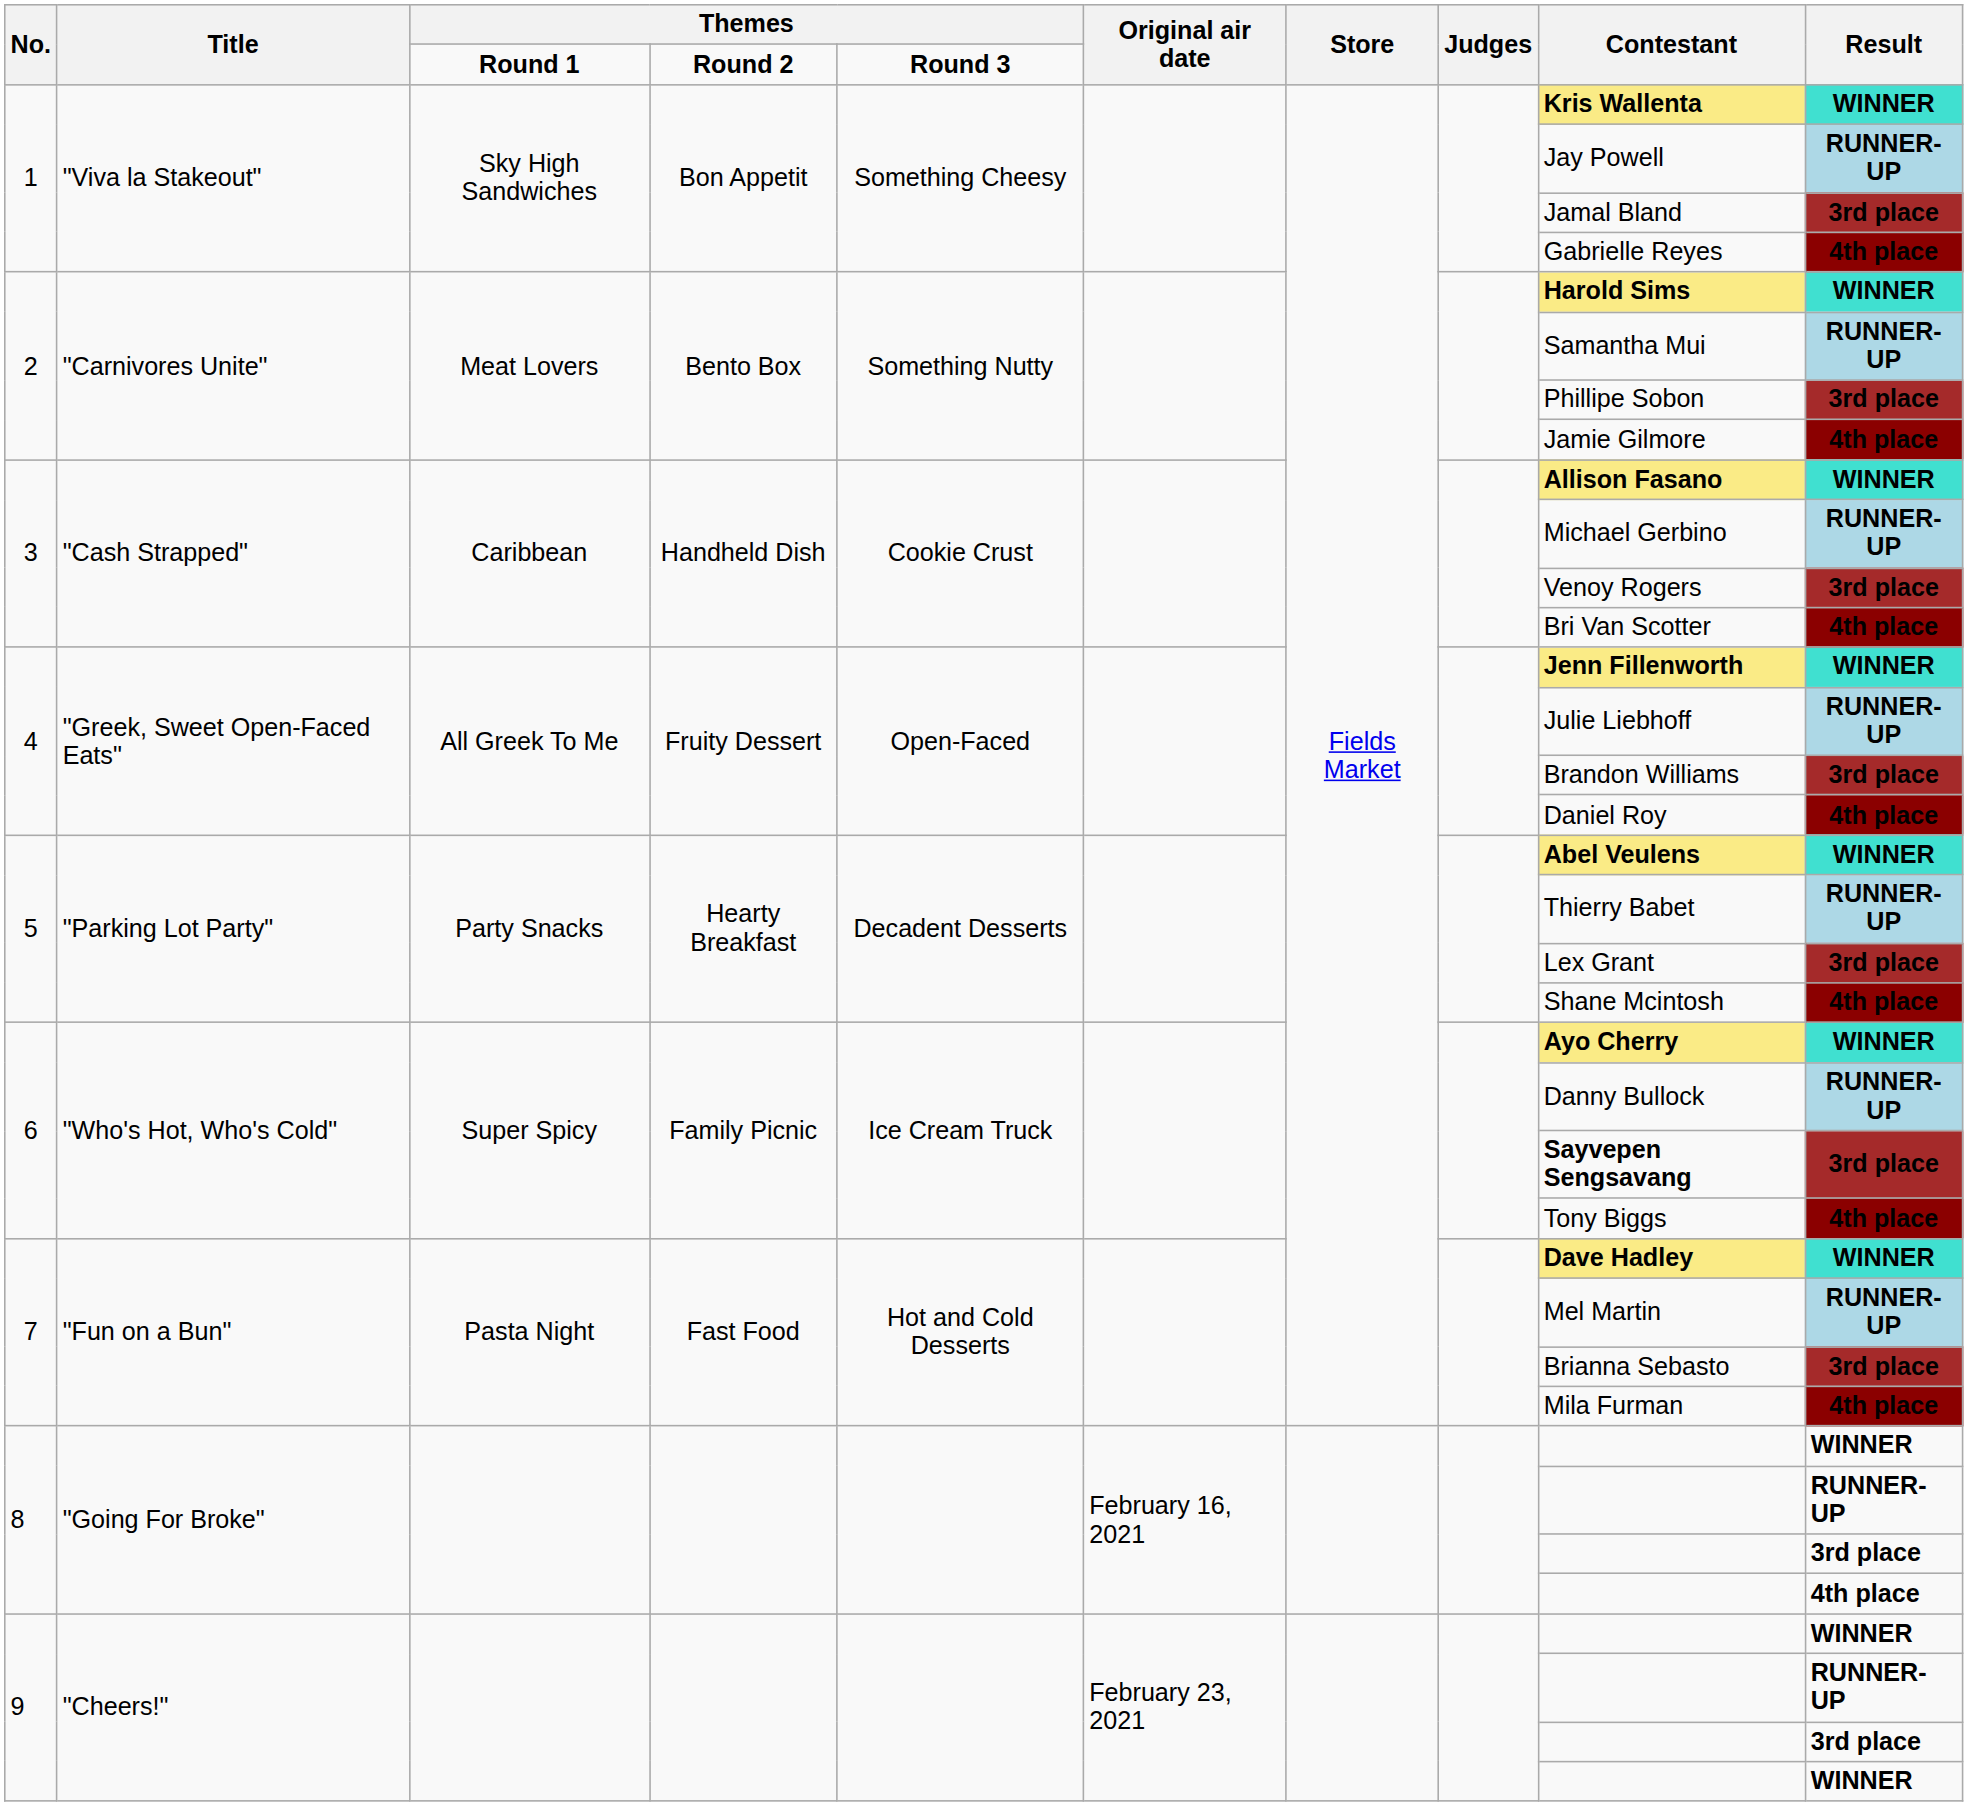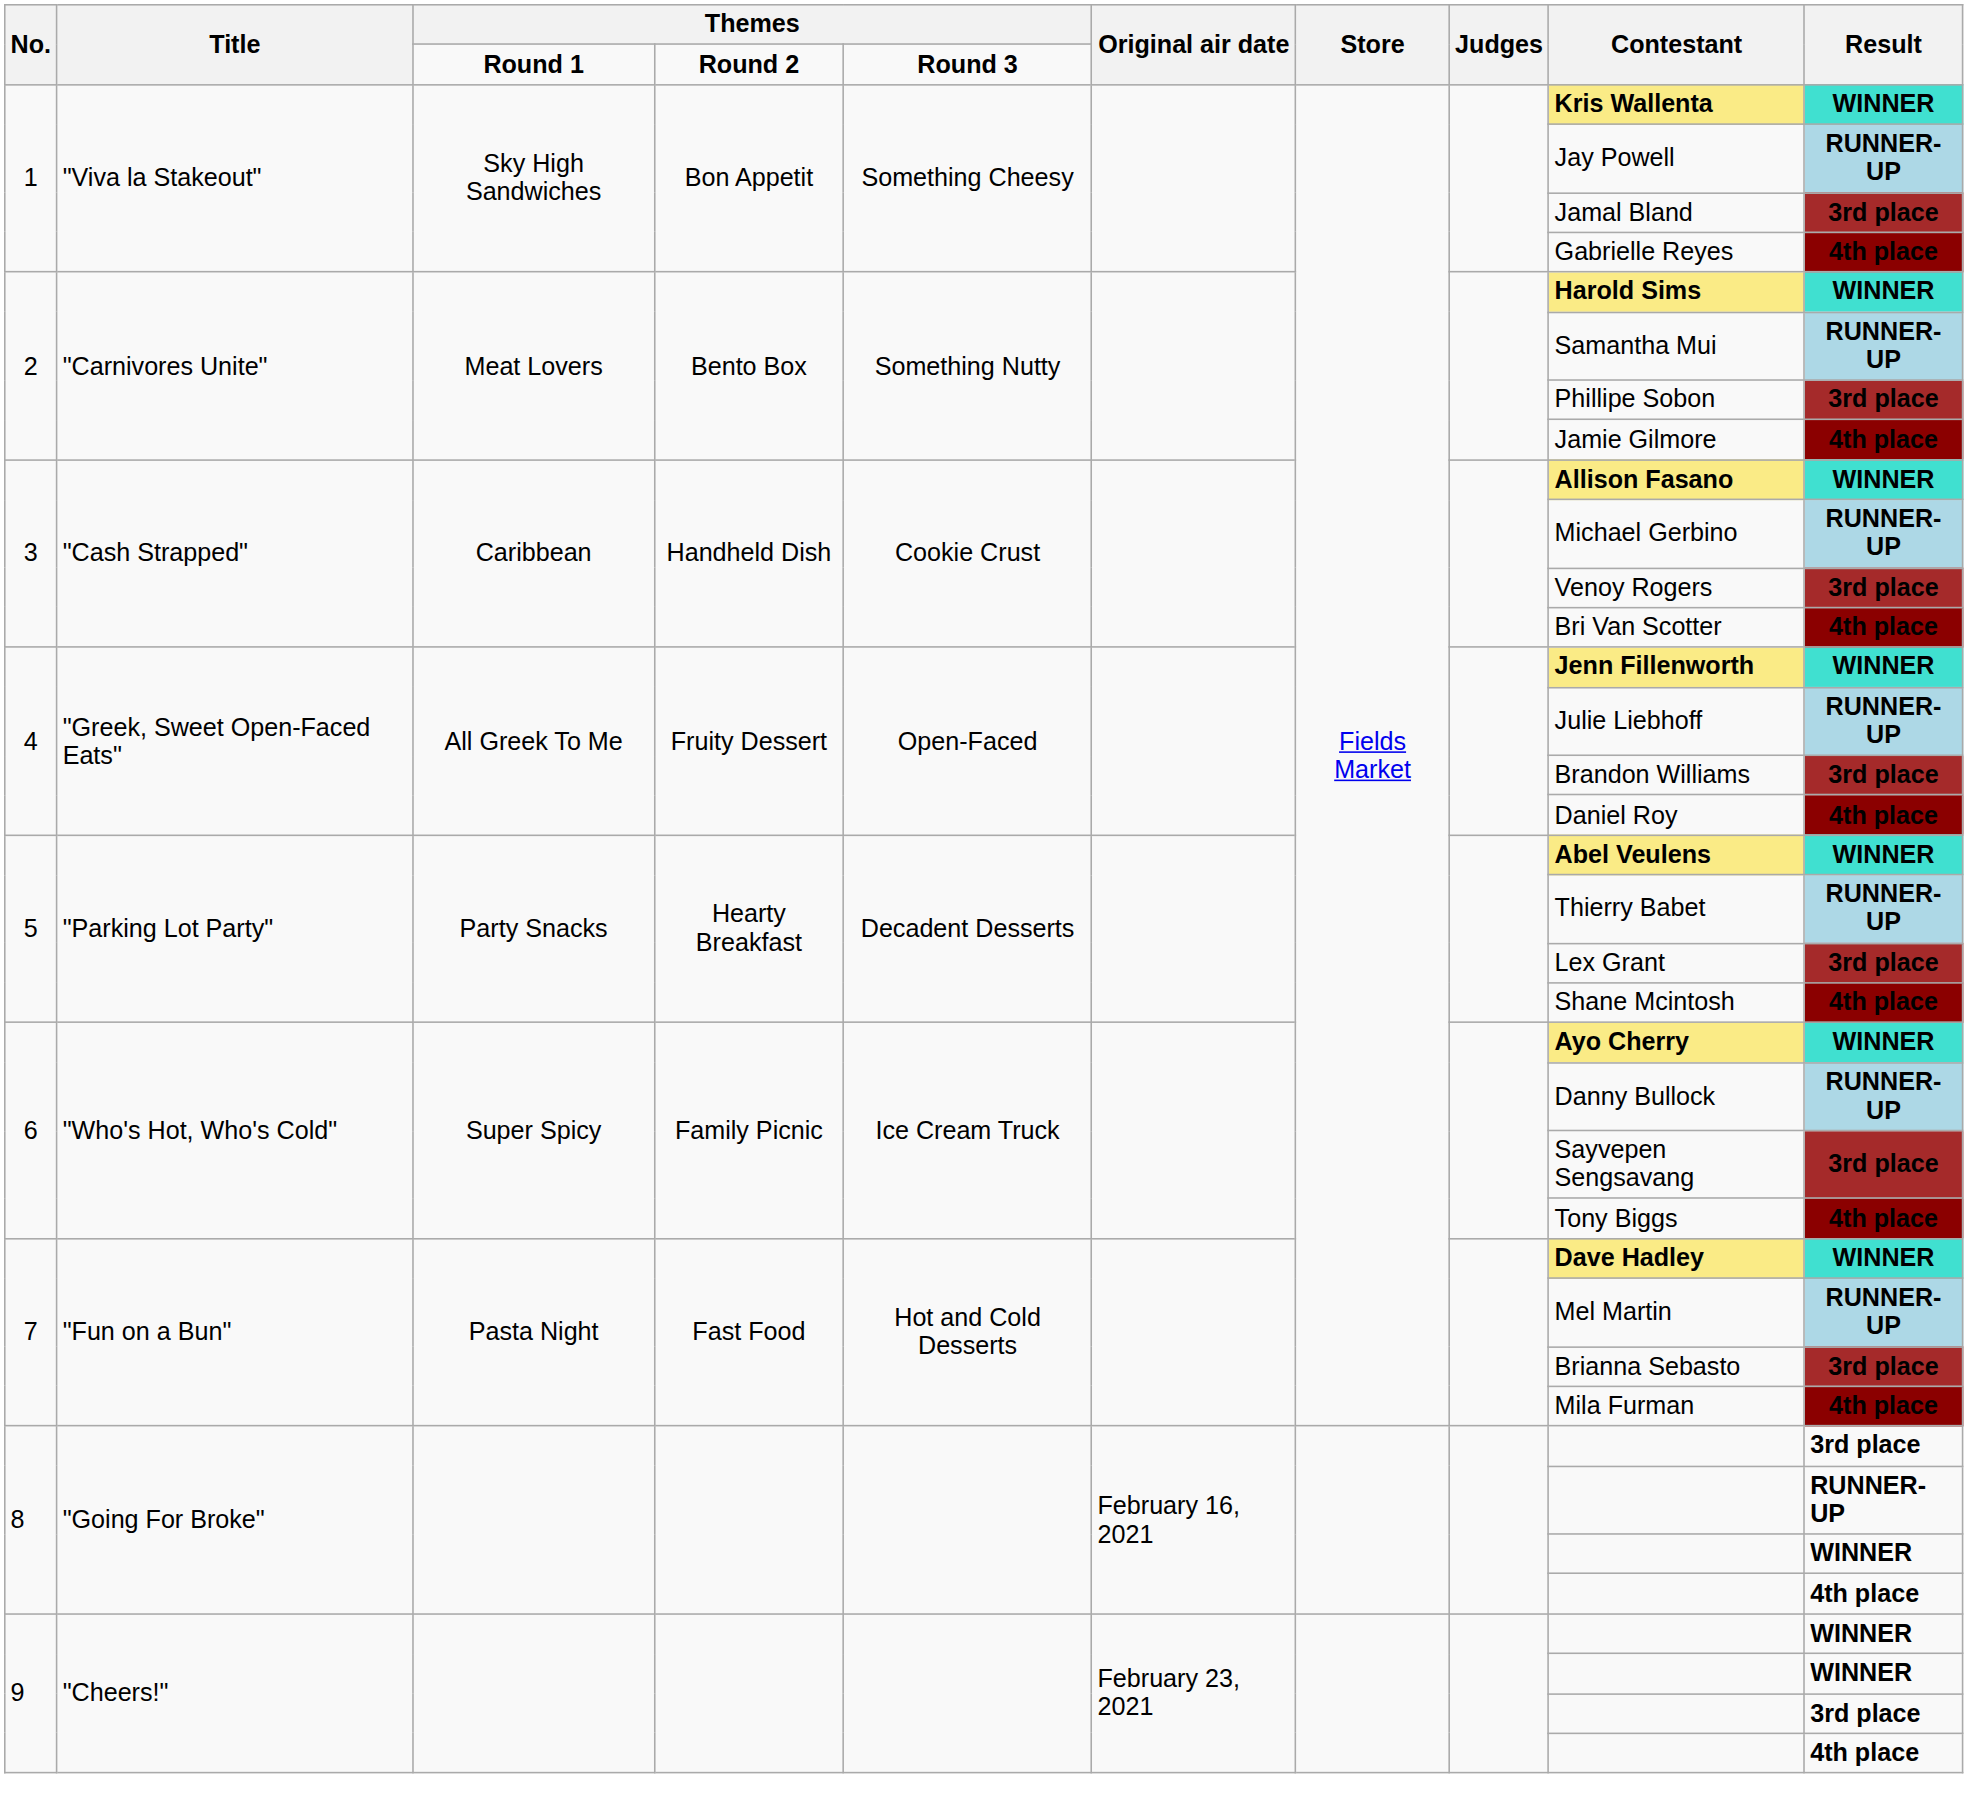(1618, 1164) bold -> (1624, 1164) normal
(1862, 1445) WINNER -> (1865, 1445) 3rd place
(1866, 1553) 3rd place -> (1861, 1553) WINNER
(1869, 1687) RUNNER-UP -> (1861, 1673) WINNER
(1862, 1781) WINNER -> (1865, 1752) 4th place
